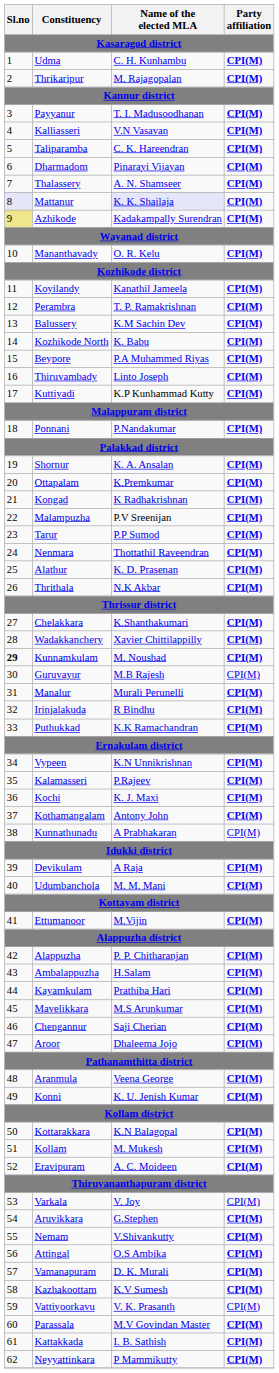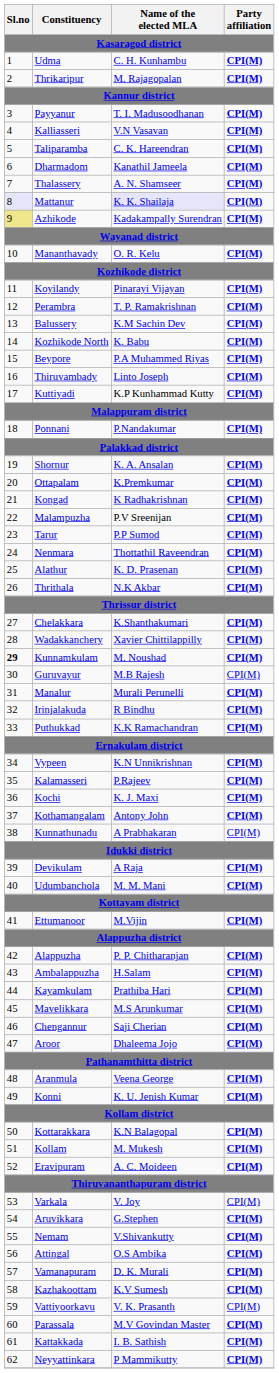(149, 166) Pinarayi Vijayan -> (150, 166) Kanathil Jameela
(150, 289) Kanathil Jameela -> (149, 289) Pinarayi Vijayan
